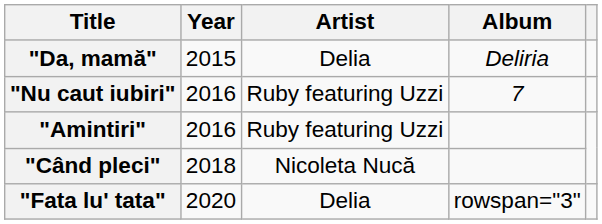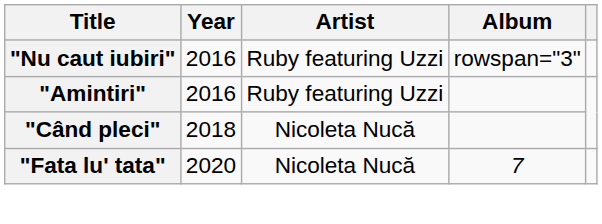- row: (93, 58)
(517, 93) 7 -> (517, 58) rowspan="3"
(345, 201) Delia -> (345, 165) Nicoleta Nucă
(517, 201) rowspan="3" -> (517, 165) 7
